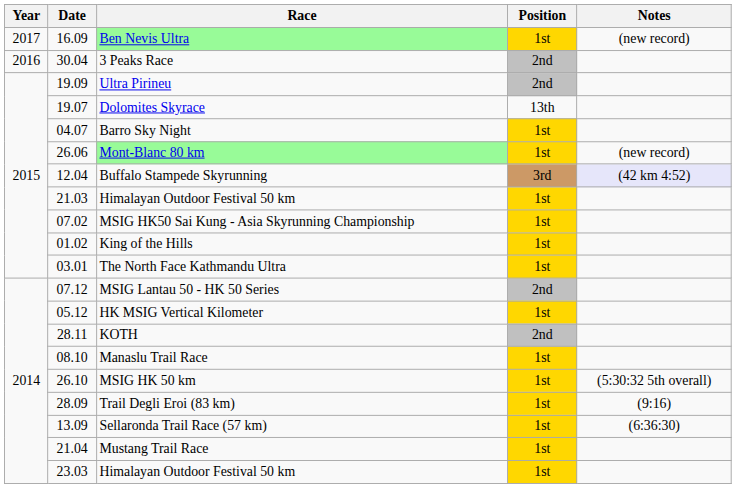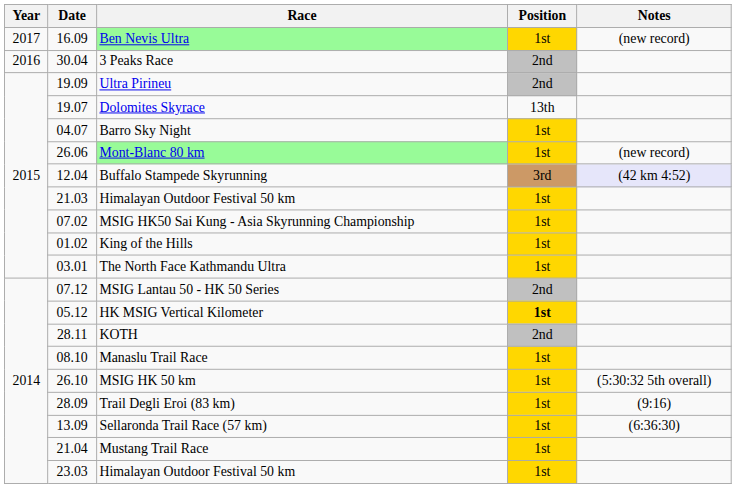(542, 312) normal -> (542, 312) bold
